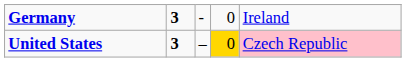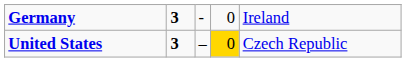(295, 43) pink background -> (295, 43) no background
